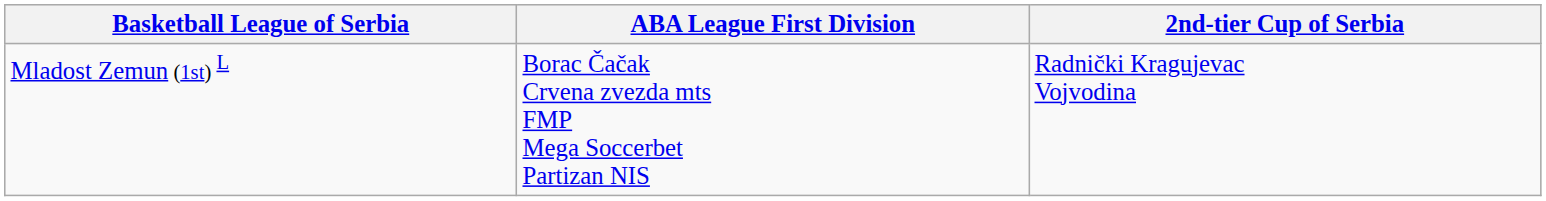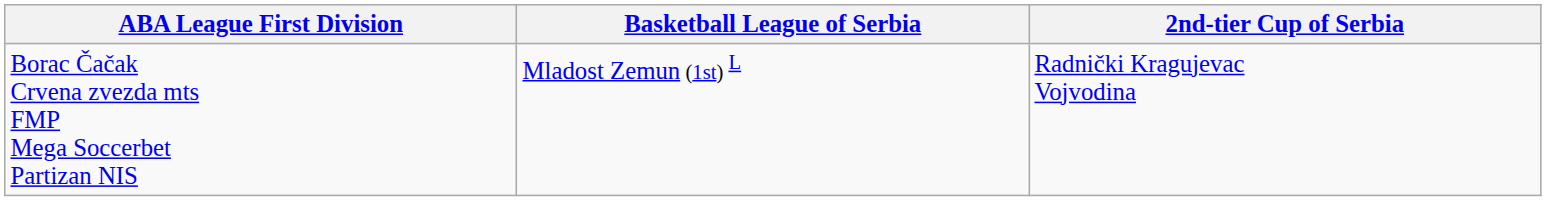columns swapped: (773, 24) <-> (261, 24)
